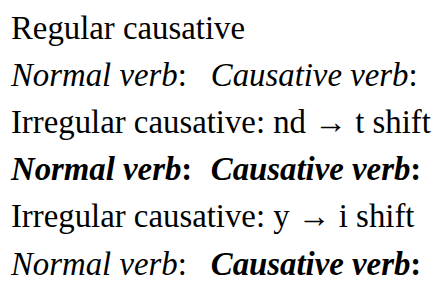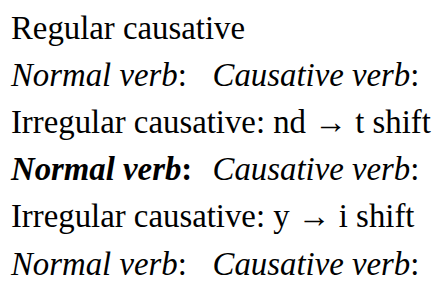(316, 169) bold -> (316, 169) normal
(316, 263) bold -> (316, 263) normal
